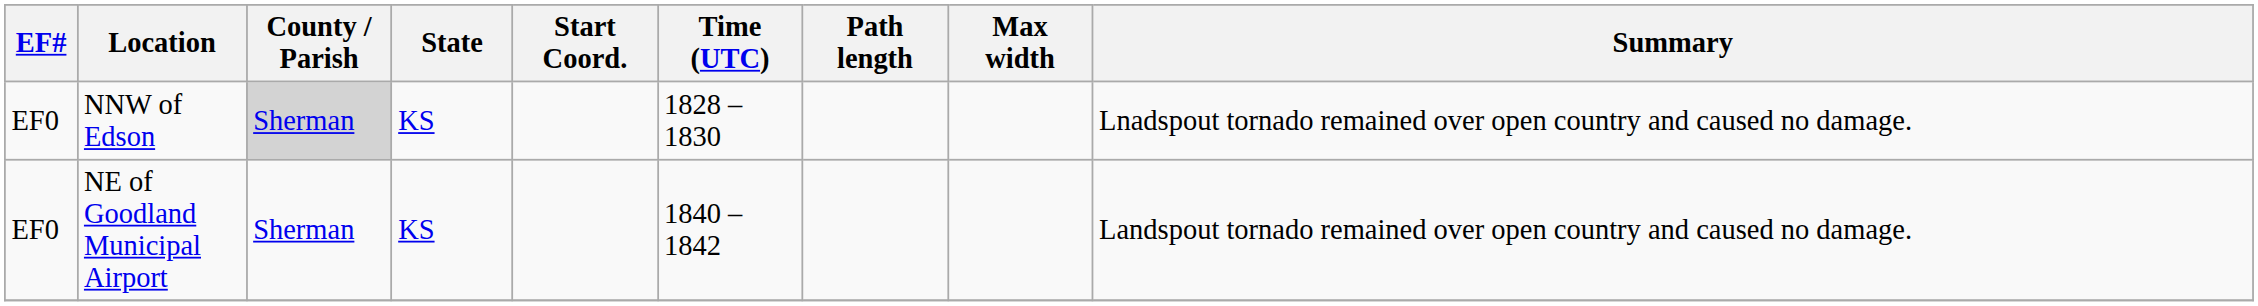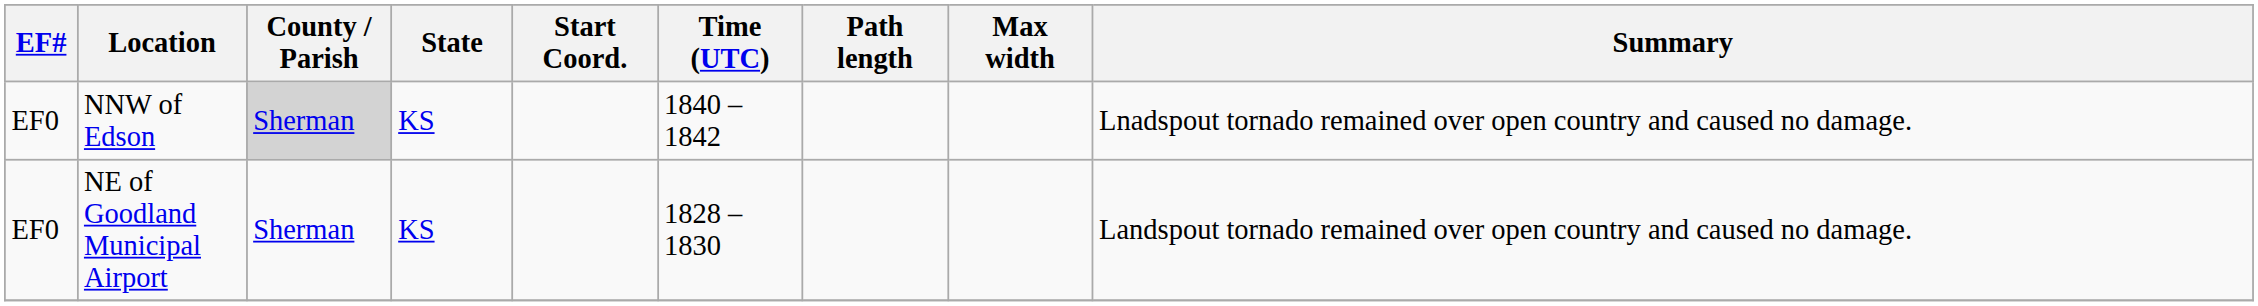(703, 120) 1828 – 1830 -> (703, 120) 1840 – 1842
(703, 229) 1840 – 1842 -> (703, 229) 1828 – 1830
